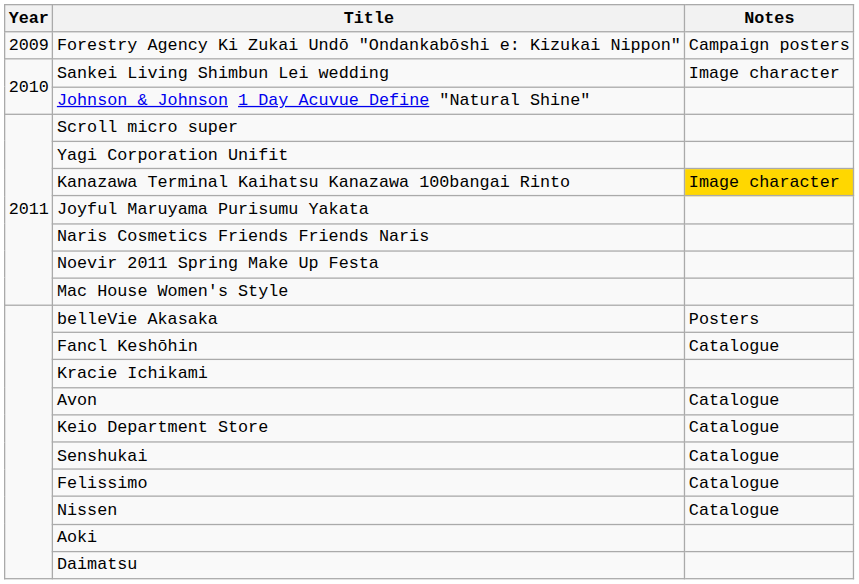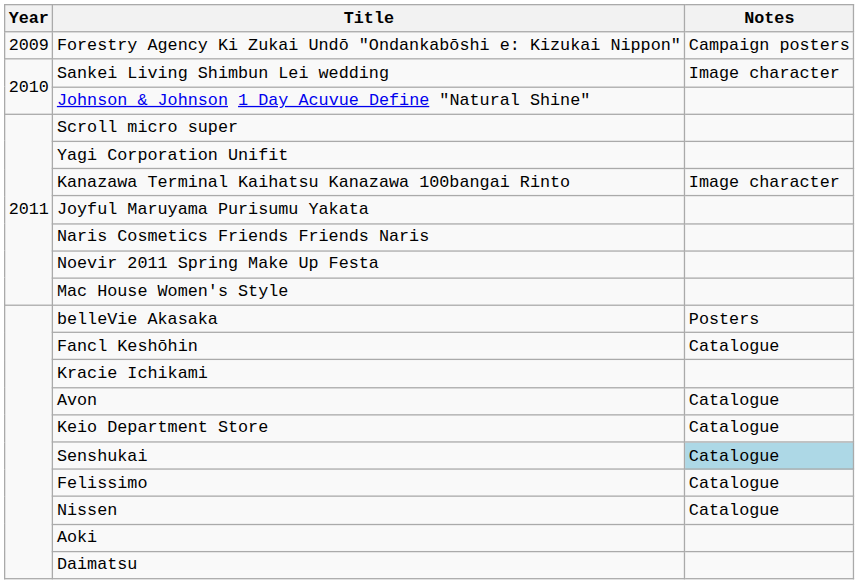(764, 182) gold background -> (764, 182) no background
(734, 456) no background -> (734, 456) lightblue background
